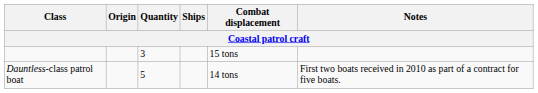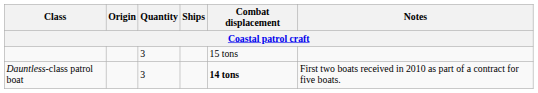(143, 75) 5 -> (143, 75) 3
(224, 75) normal -> (224, 75) bold
